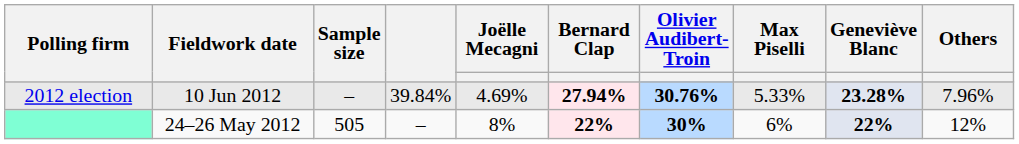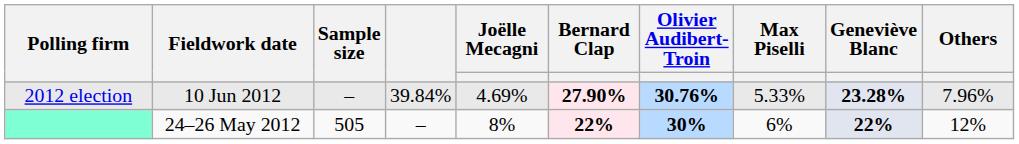(594, 96) 27.94% -> (594, 96) 27.90%
